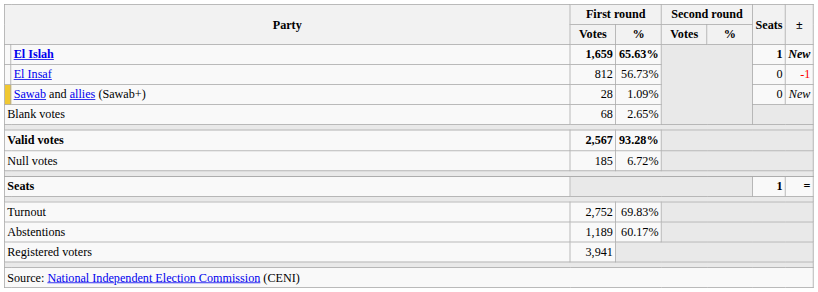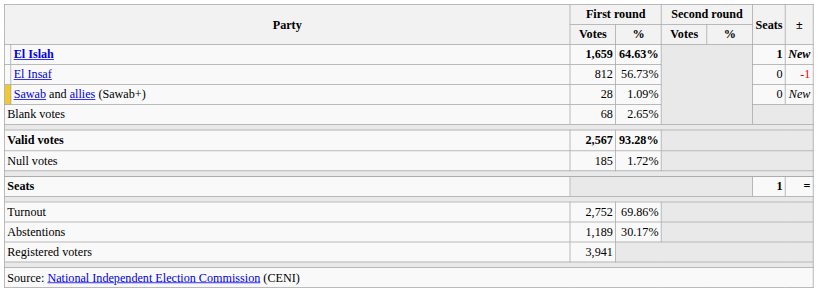(639, 54) 65.63% -> (639, 54) 64.63%
(643, 160) 6.72% -> (643, 160) 1.72%
(640, 212) 69.83% -> (640, 212) 69.86%
(640, 232) 60.17% -> (640, 232) 30.17%
